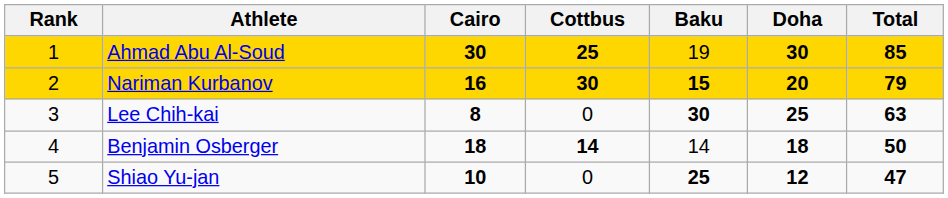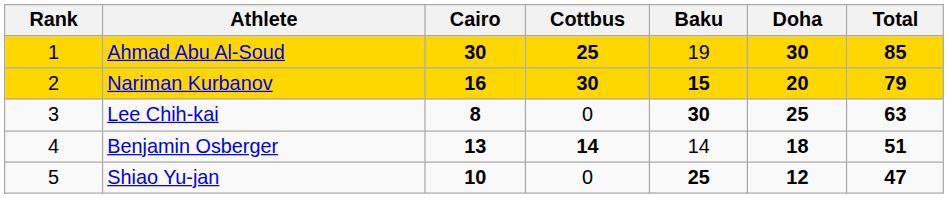(475, 146) 18 -> (475, 146) 13
(895, 146) 50 -> (895, 146) 51
